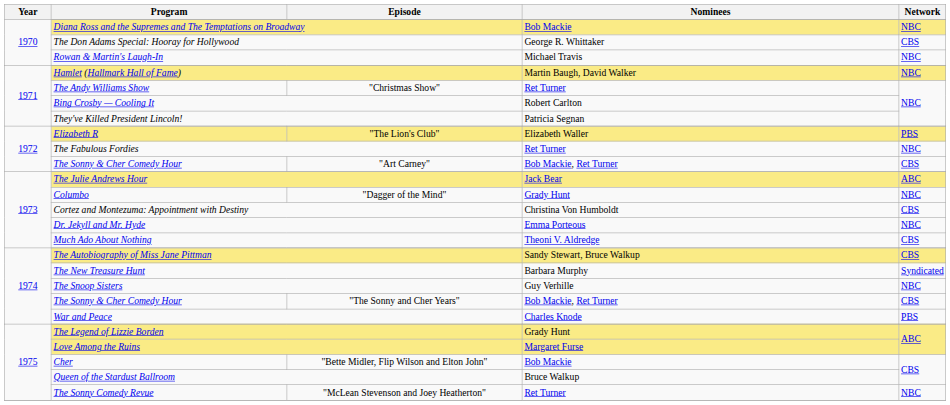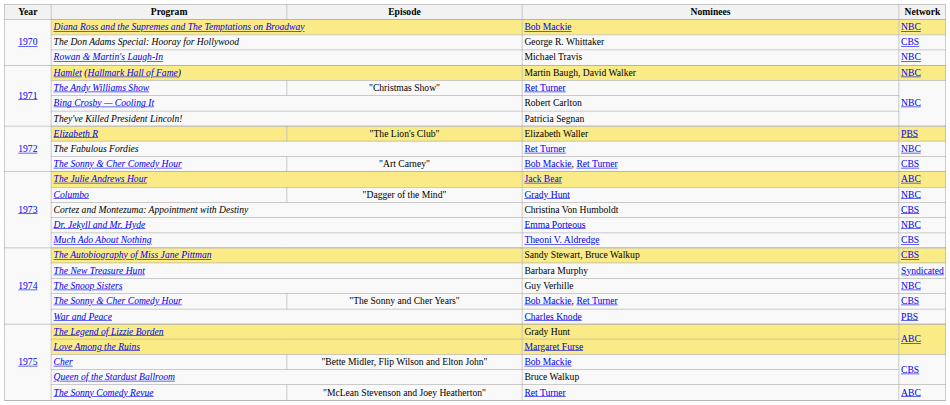(911, 392) NBC -> (911, 392) ABC
